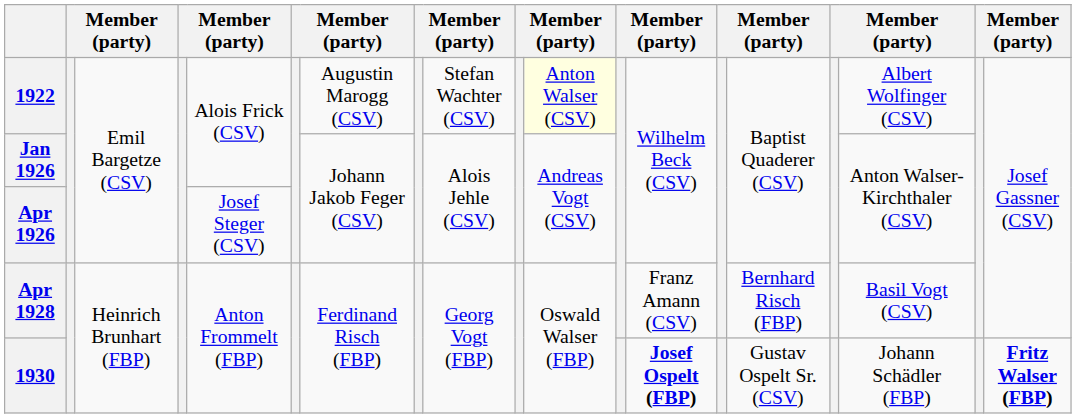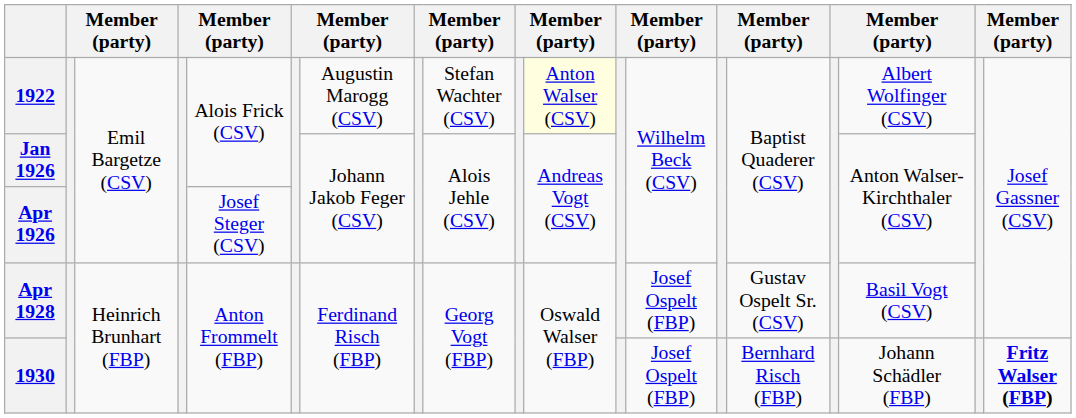(671, 299) Franz Amann (CSV) -> (671, 299) Josef Ospelt (FBP)
(778, 299) Bernhard Risch (FBP) -> (778, 299) Gustav Ospelt Sr. (CSV)
(671, 375) bold -> (671, 375) normal
(778, 375) Gustav Ospelt Sr. (CSV) -> (778, 375) Bernhard Risch (FBP)
